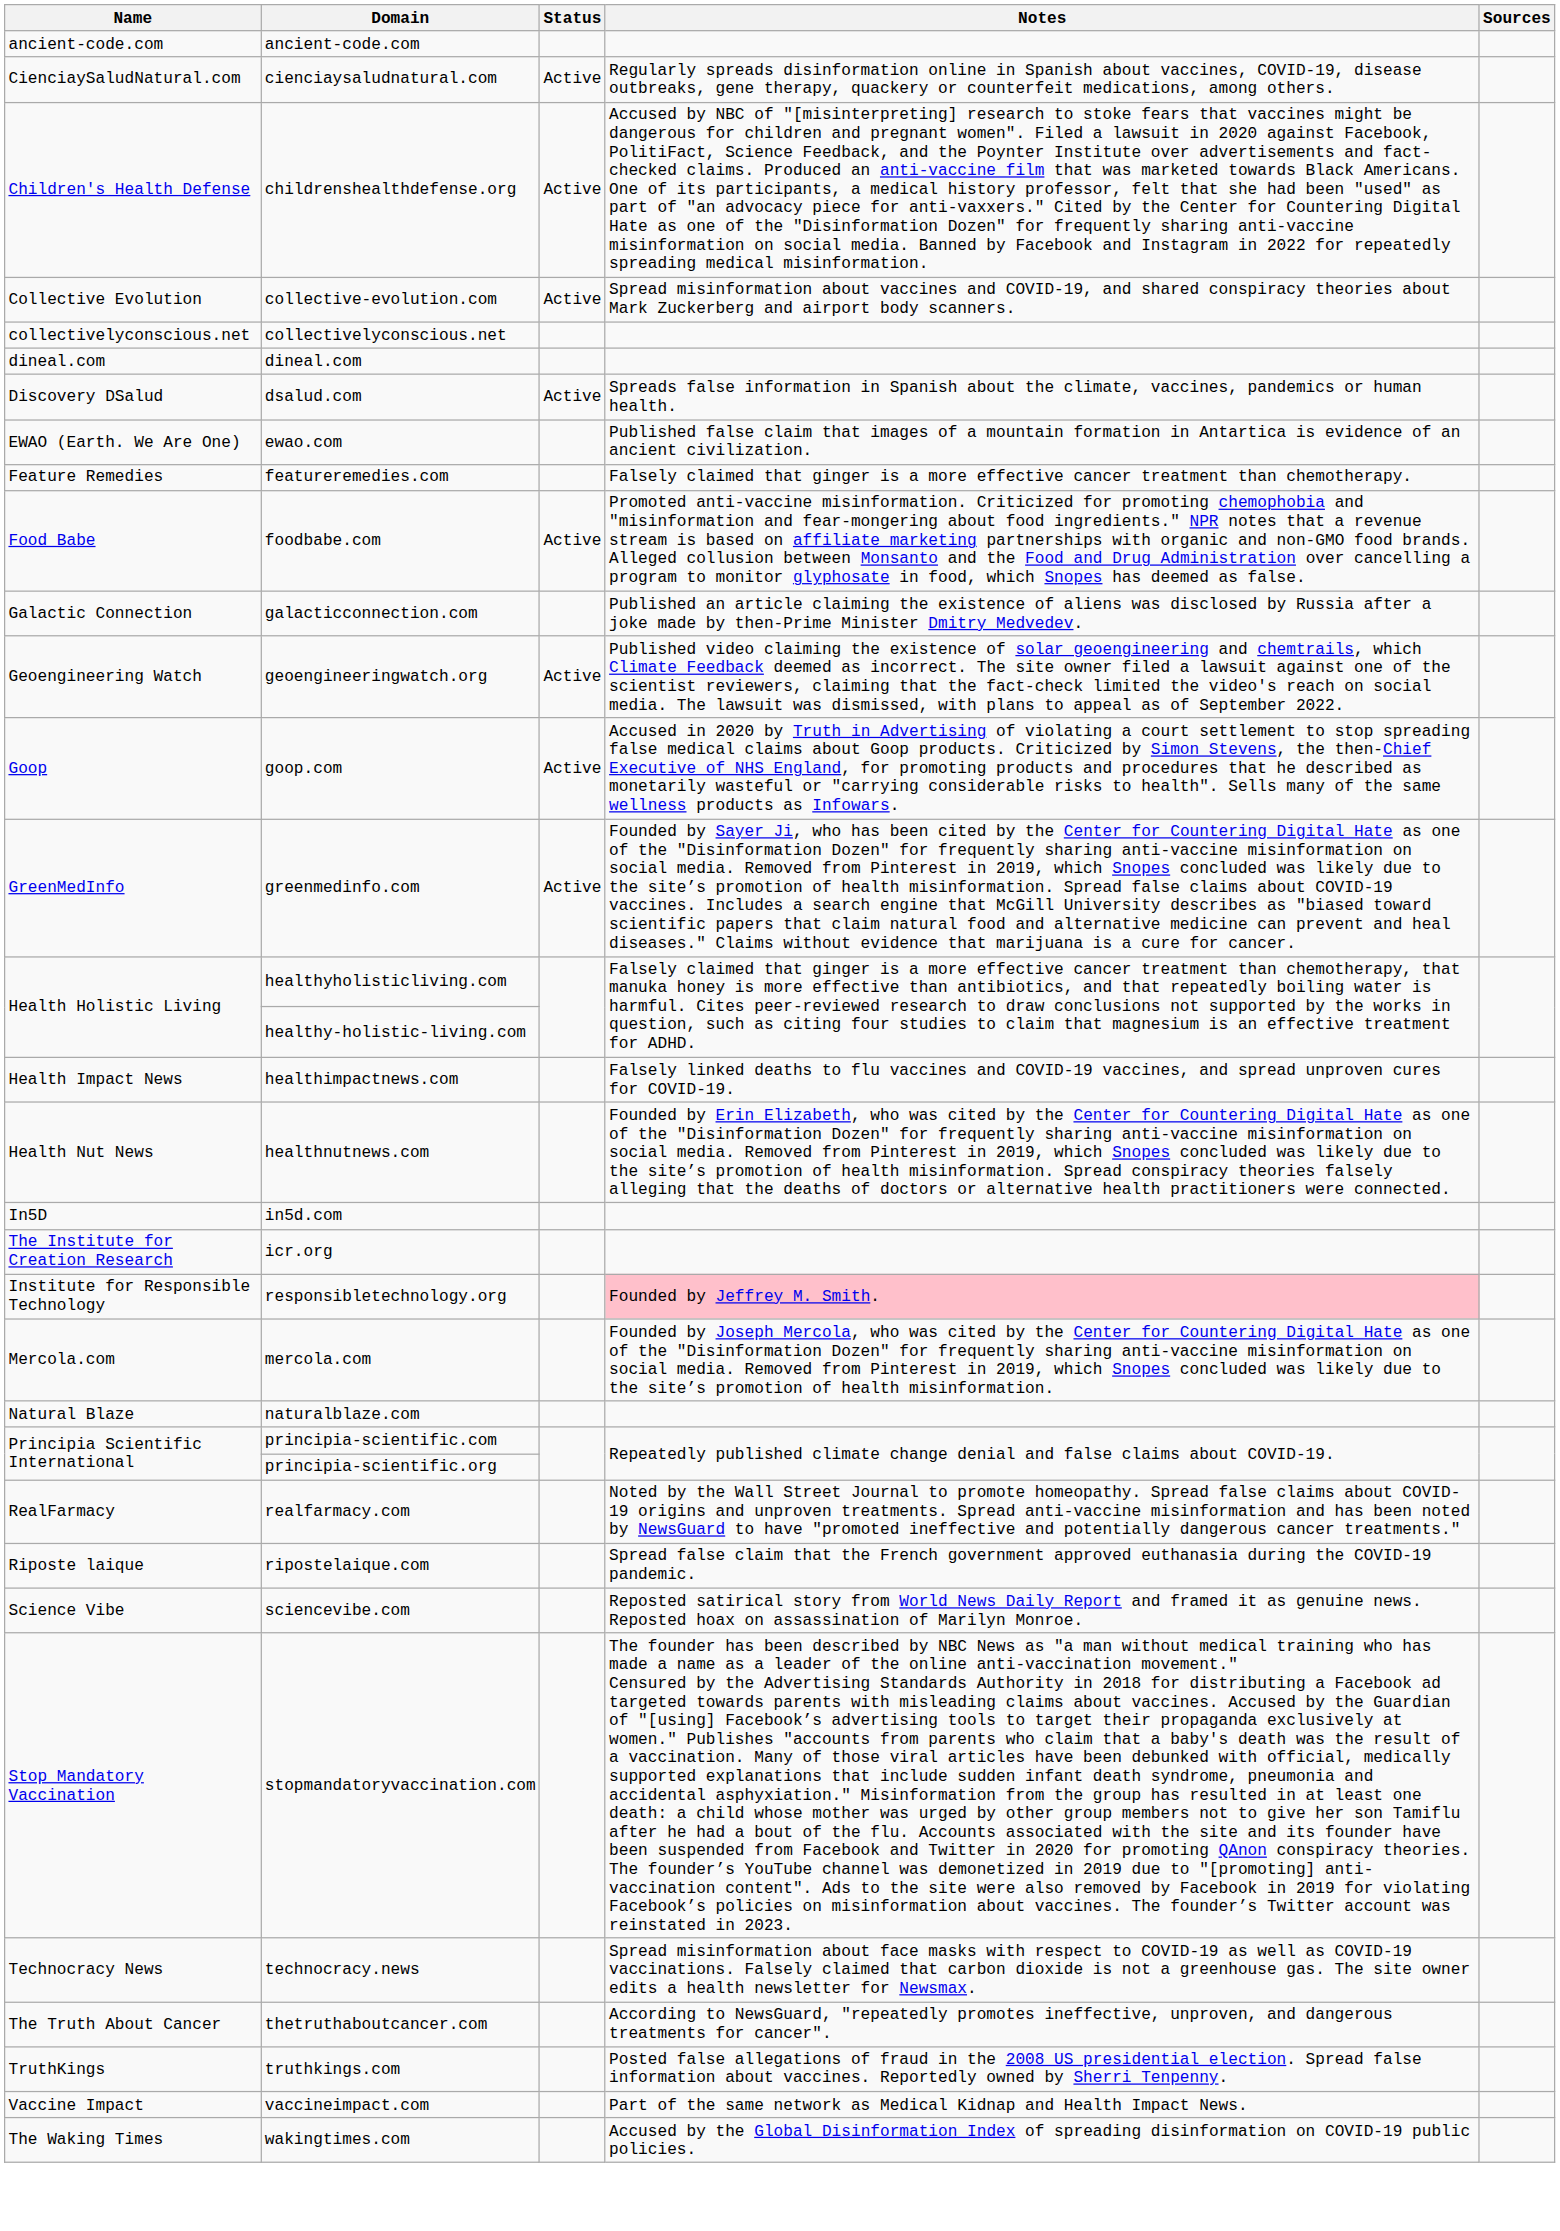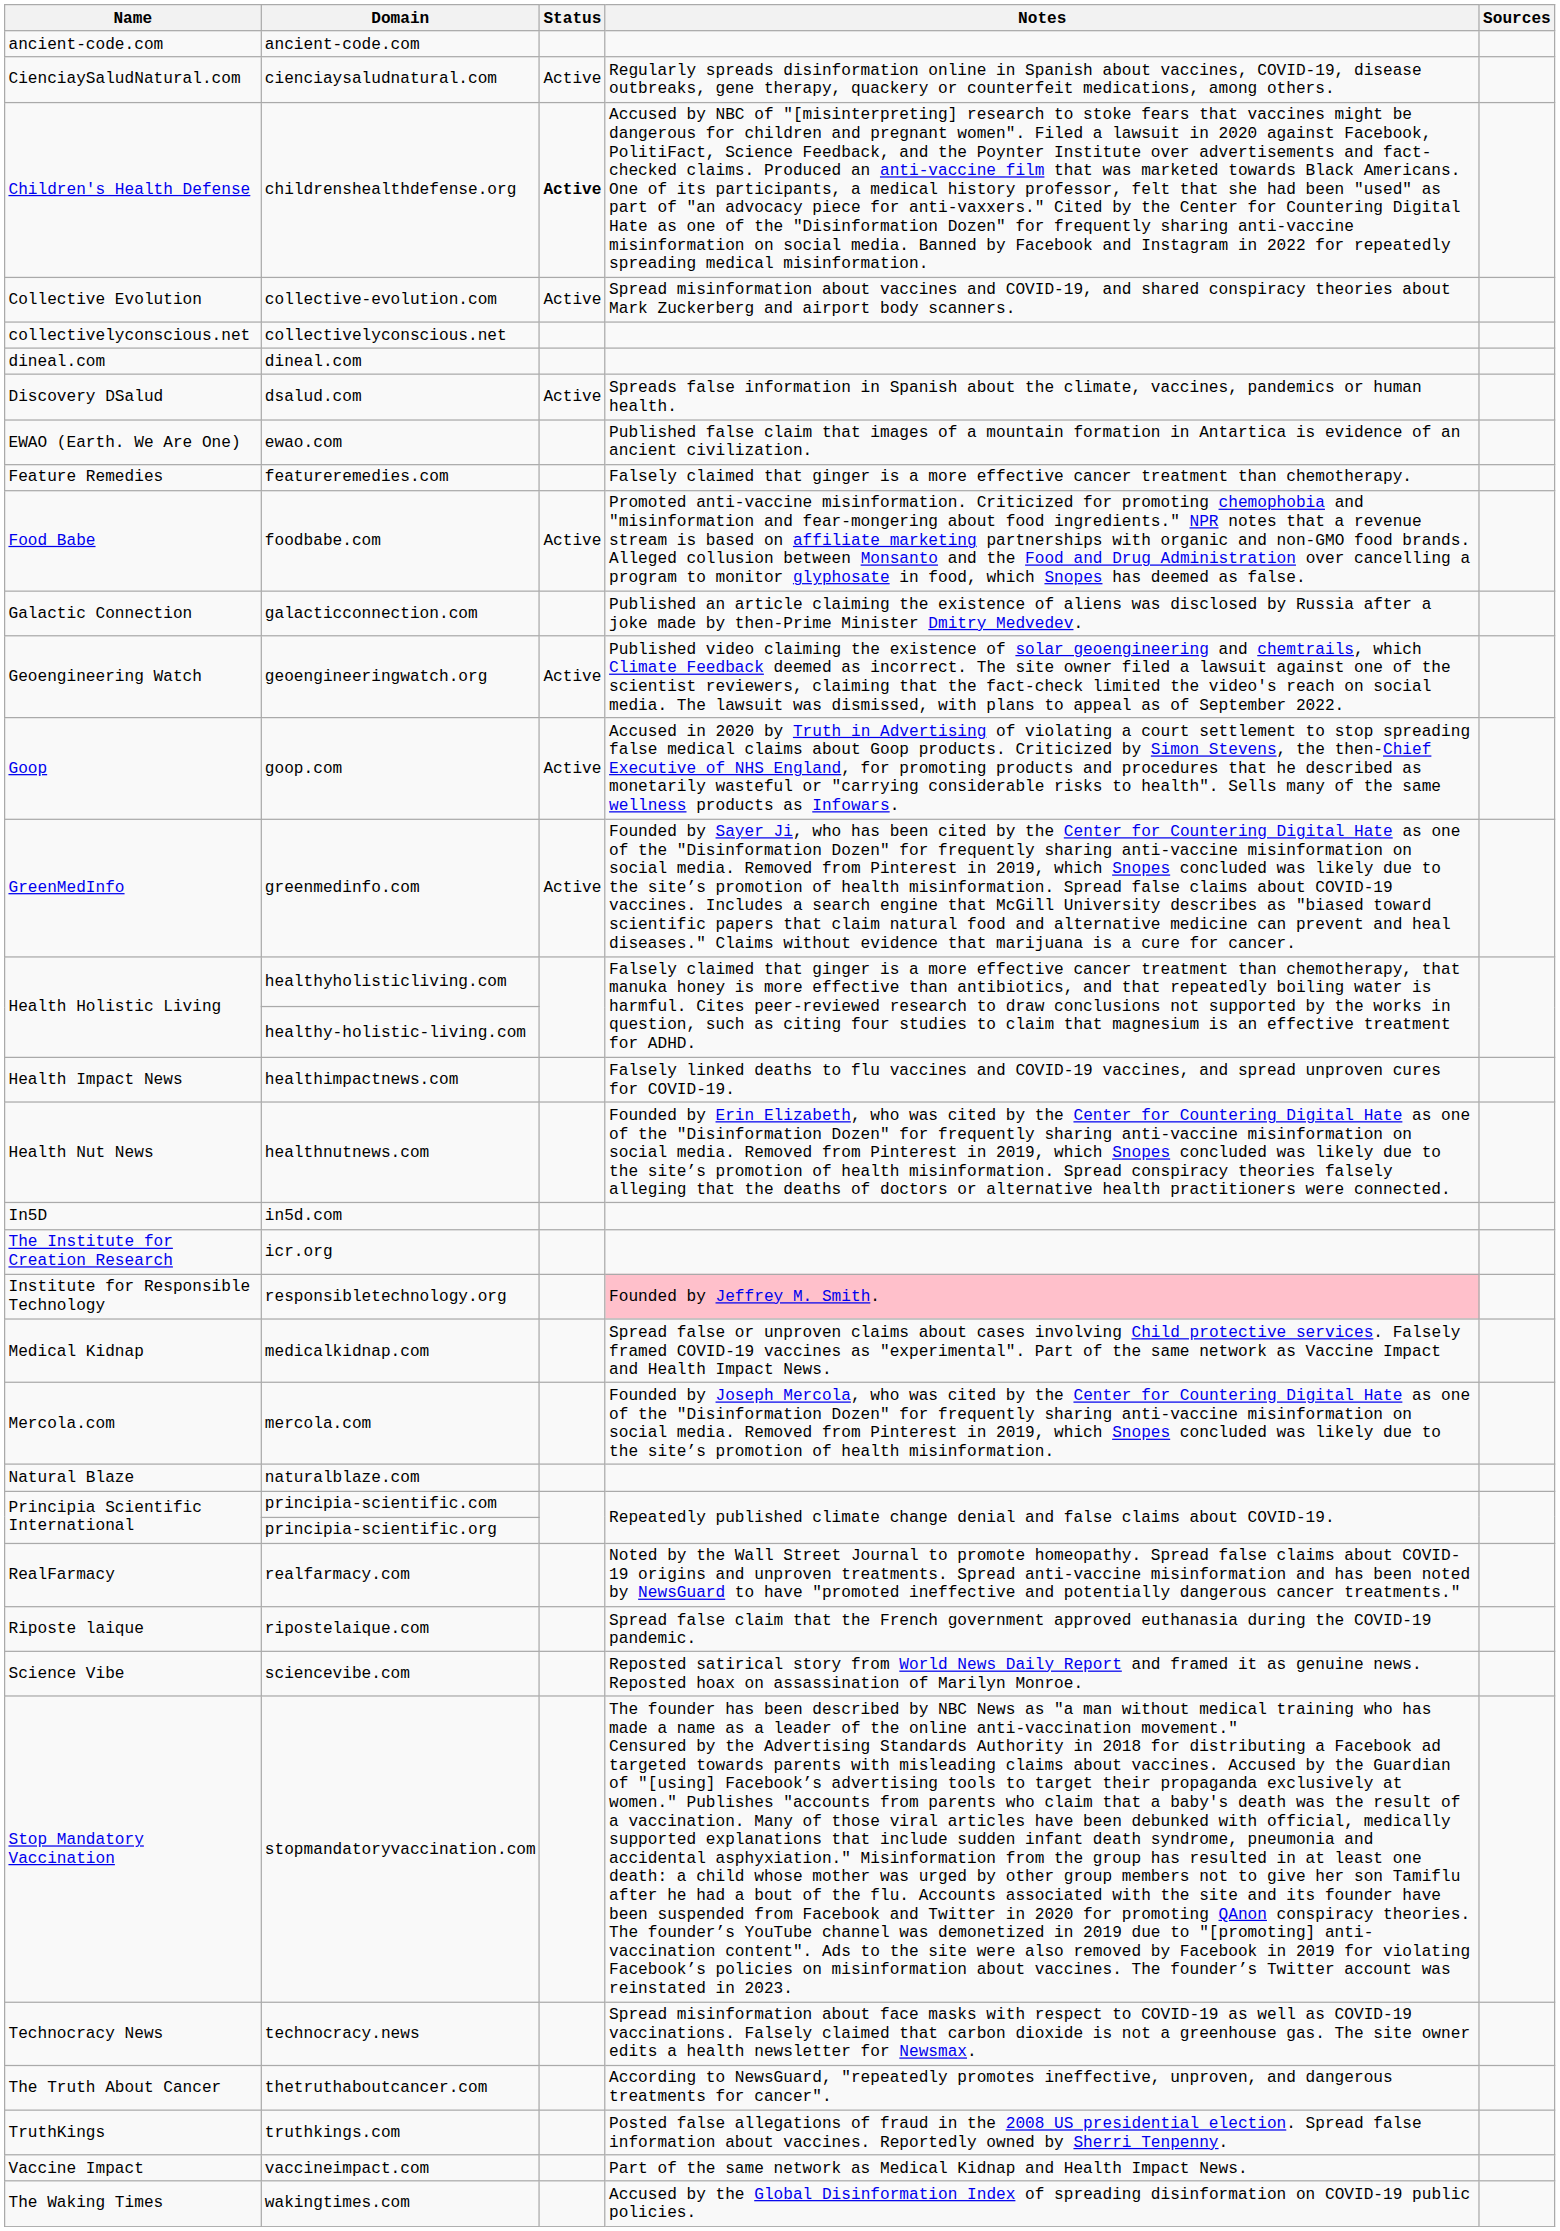(572, 190) normal -> (572, 190) bold
+ row: (347, 1351)
